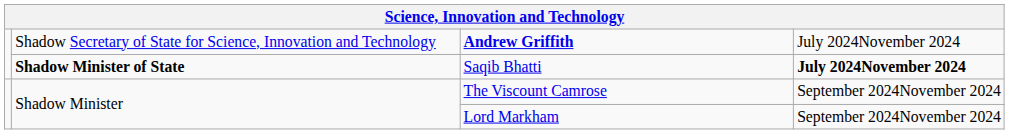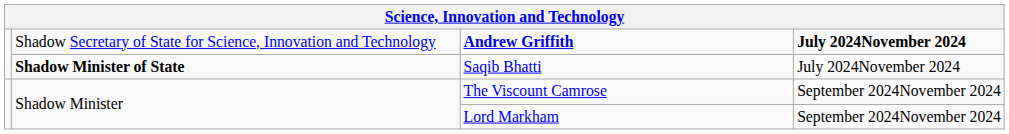(879, 41) normal -> (881, 41) bold
(881, 66) bold -> (879, 66) normal
